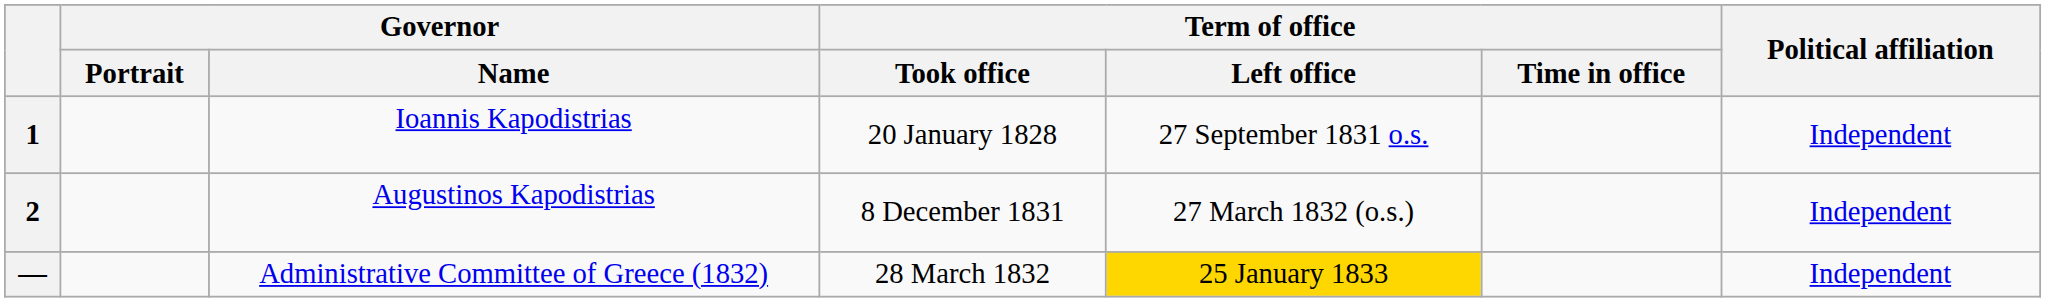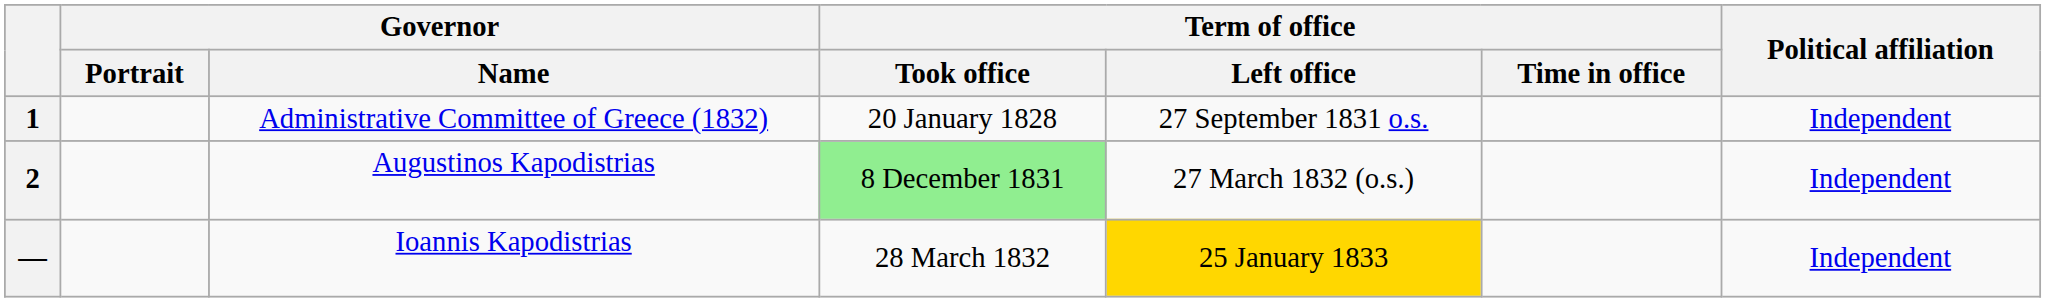(514, 118) Ioannis Kapodistrias -> (514, 118) Administrative Committee of Greece (1832)
(962, 211) no background -> (962, 179) lightgreen background
(514, 273) Administrative Committee of Greece (1832) -> (514, 241) Ioannis Kapodistrias
